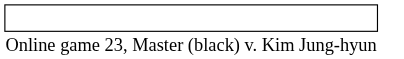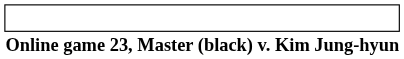(191, 45) normal -> (202, 45) bold
